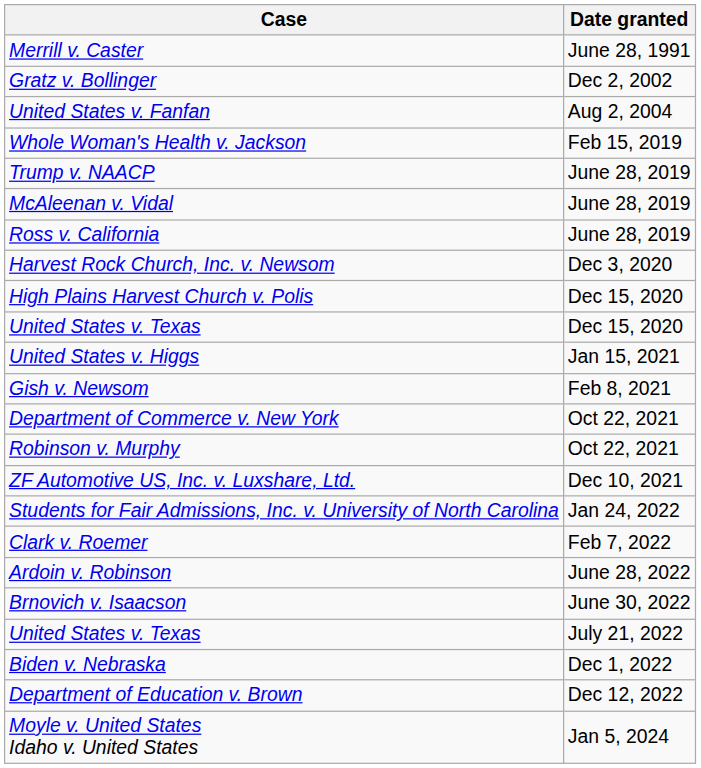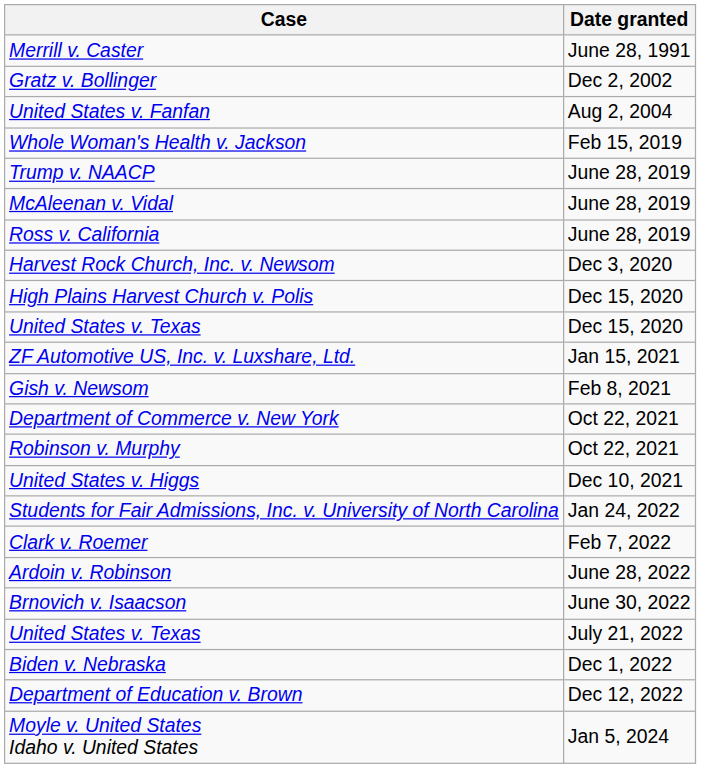(104, 357) United States v. Higgs -> (182, 357) ZF Automotive US, Inc. v. Luxshare, Ltd.
(182, 480) ZF Automotive US, Inc. v. Luxshare, Ltd. -> (104, 480) United States v. Higgs
